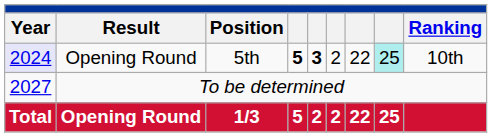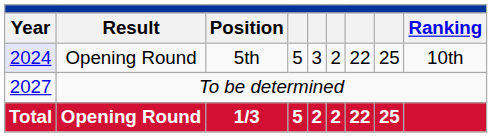(298, 57) bold -> (298, 57) normal
(317, 57) bold -> (317, 57) normal
(389, 57) paleturquoise background -> (389, 57) no background
